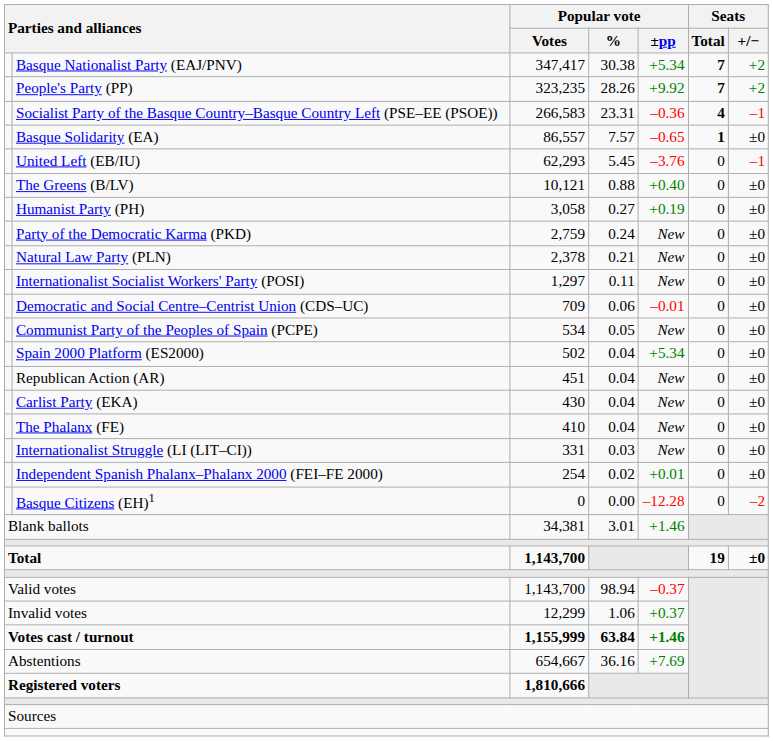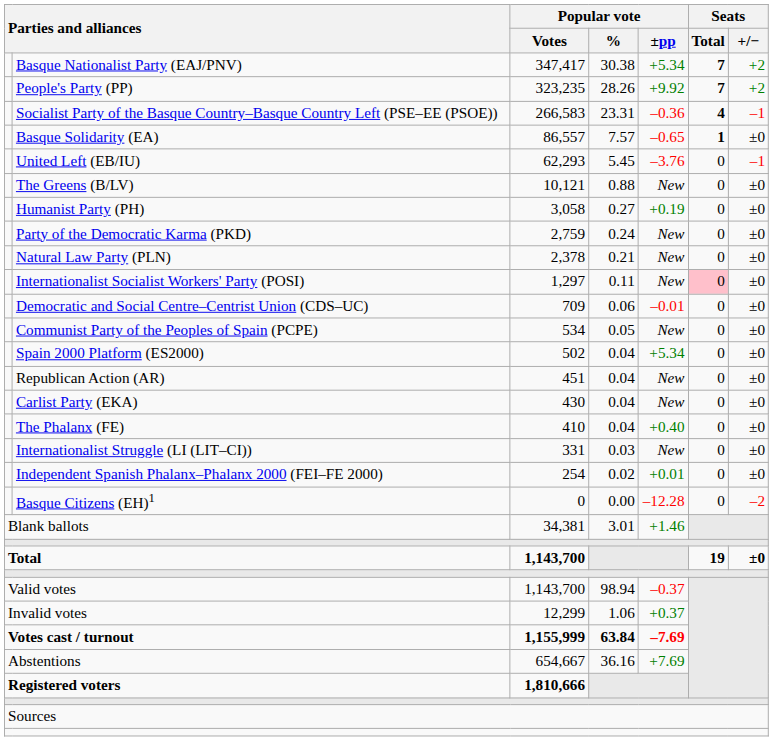(667, 185) +0.40 -> (671, 185) New
(721, 281) no background -> (721, 281) pink background
(671, 426) New -> (667, 426) +0.40
(667, 637) +1.46 -> (667, 637) –7.69
